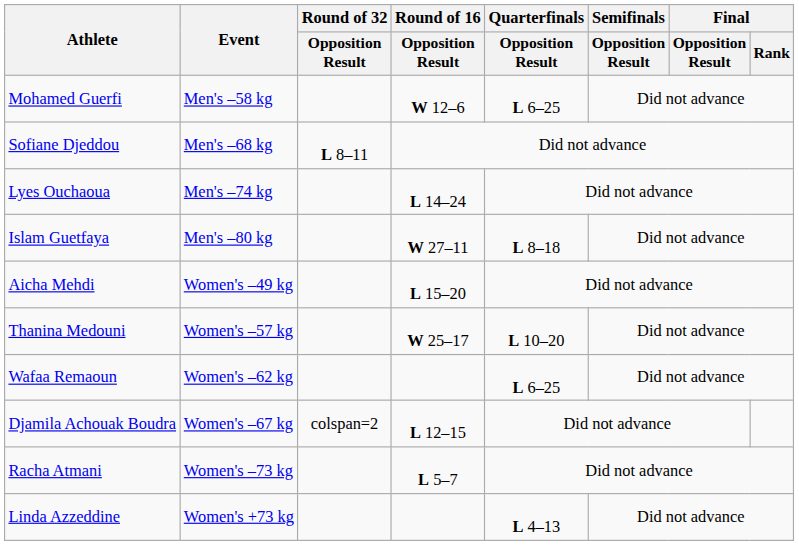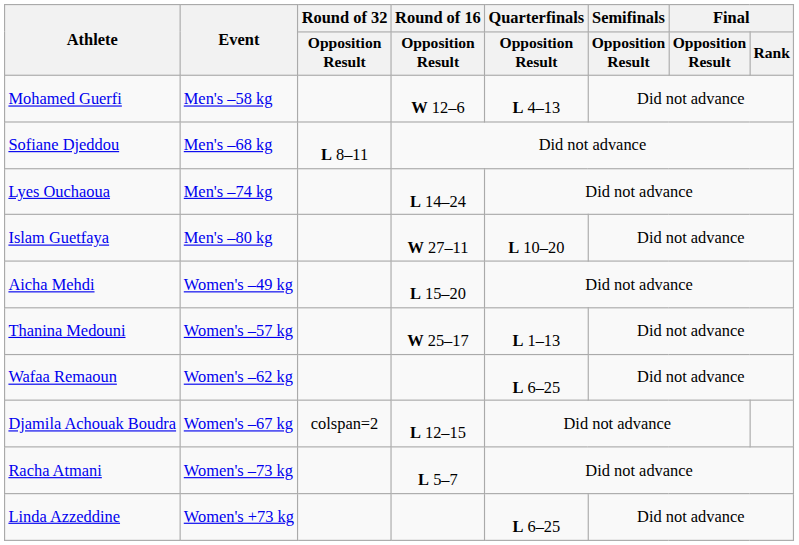(536, 108) L 6–25 -> (536, 108) L 4–13
(536, 248) L 8–18 -> (536, 248) L 10–20
(536, 341) L 10–20 -> (536, 341) L 1–13
(536, 526) L 4–13 -> (536, 526) L 6–25
